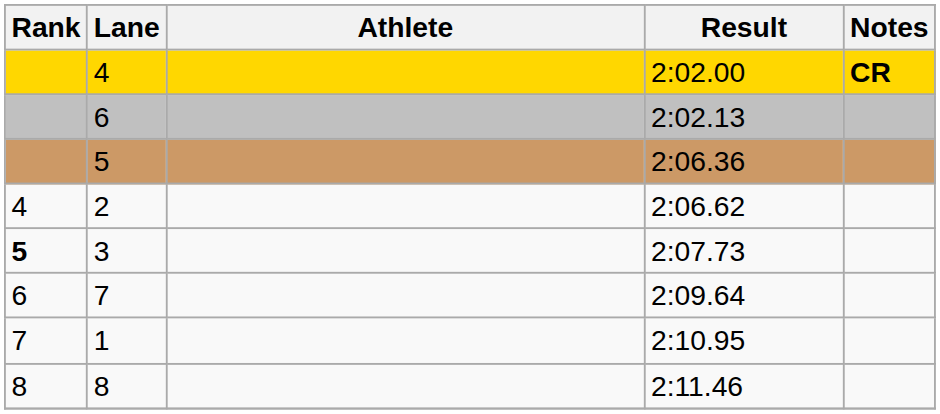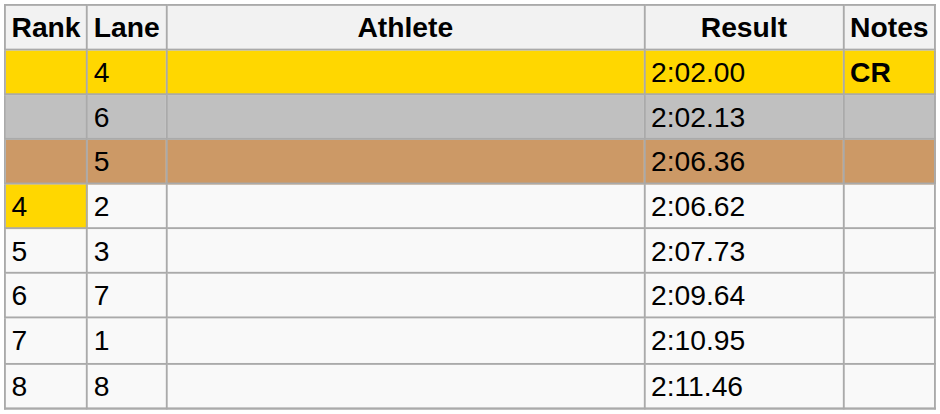(19, 207) no background -> (19, 207) gold background
(19, 251) bold -> (19, 251) normal
